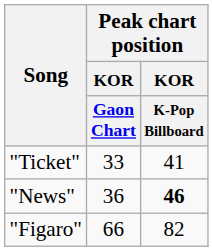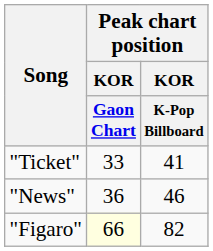(174, 196) bold -> (174, 196) normal
(113, 229) no background -> (113, 229) lightyellow background
